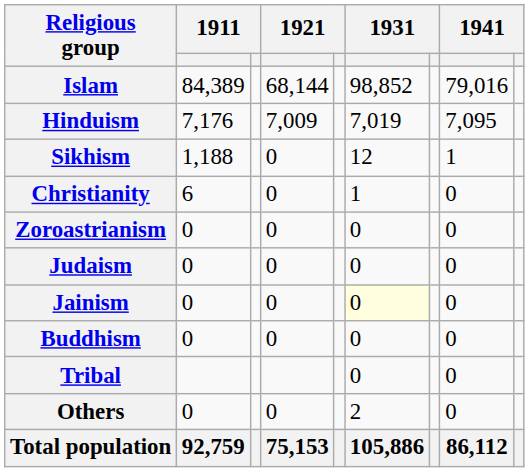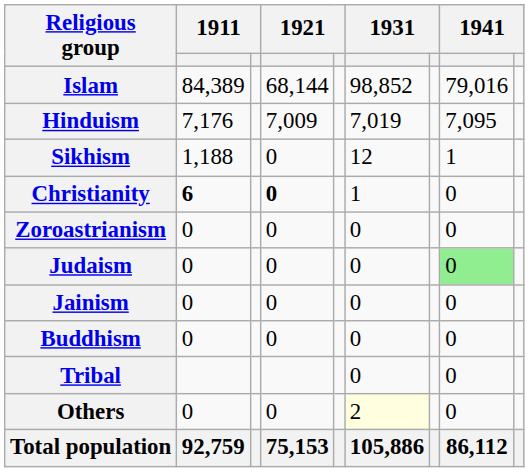(188, 193) normal -> (188, 193) bold
(272, 193) normal -> (272, 193) bold
(451, 266) no background -> (451, 266) lightgreen background
(356, 302) lightyellow background -> (356, 302) no background
(356, 411) no background -> (356, 411) lightyellow background
